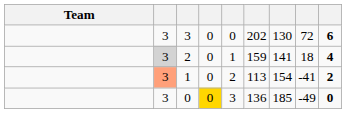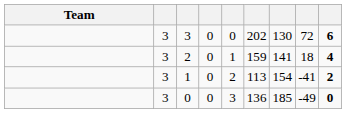(165, 56) lightgrey background -> (165, 56) no background
(165, 77) lightsalmon background -> (165, 77) no background
(210, 98) gold background -> (210, 98) no background
